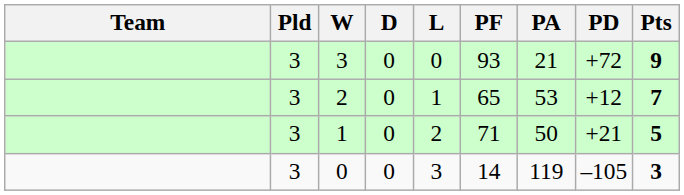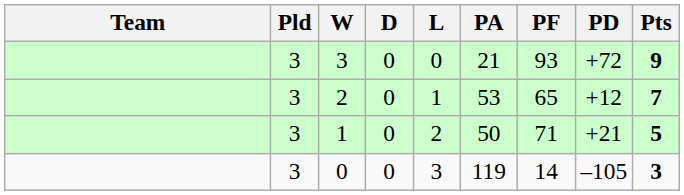columns swapped: (489, 23) <-> (546, 23)
